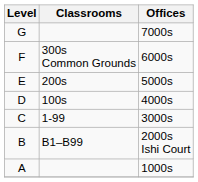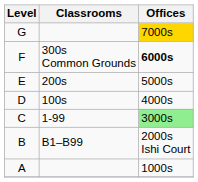(157, 32) no background -> (157, 32) gold background
(157, 57) normal -> (157, 57) bold
(157, 118) no background -> (157, 118) lightgreen background
